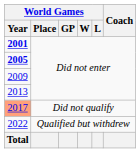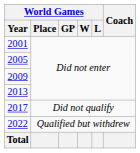(18, 44) bold -> (18, 44) normal
(18, 60) bold -> (18, 60) normal
(18, 108) lightsalmon background -> (18, 108) no background
